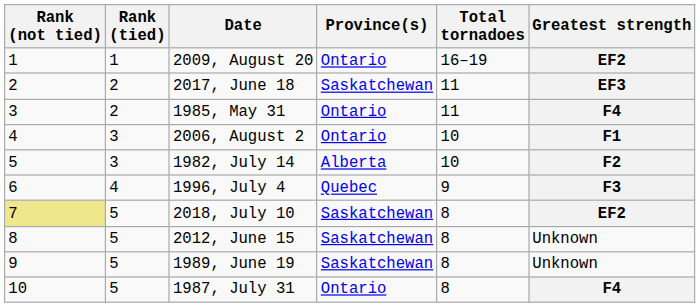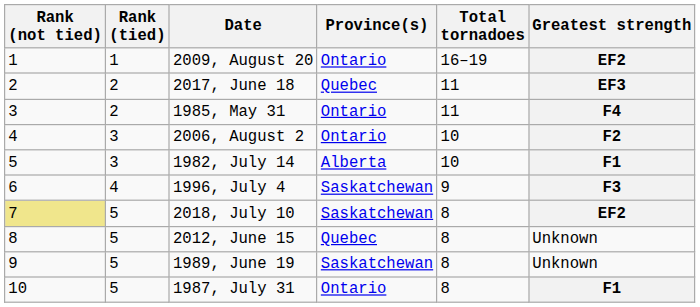(377, 86) Saskatchewan -> (349, 86) Quebec
(612, 137) F1 -> (612, 137) F2
(612, 162) F2 -> (612, 162) F1
(349, 188) Quebec -> (377, 188) Saskatchewan
(377, 239) Saskatchewan -> (349, 239) Quebec
(612, 290) F4 -> (612, 290) F1
